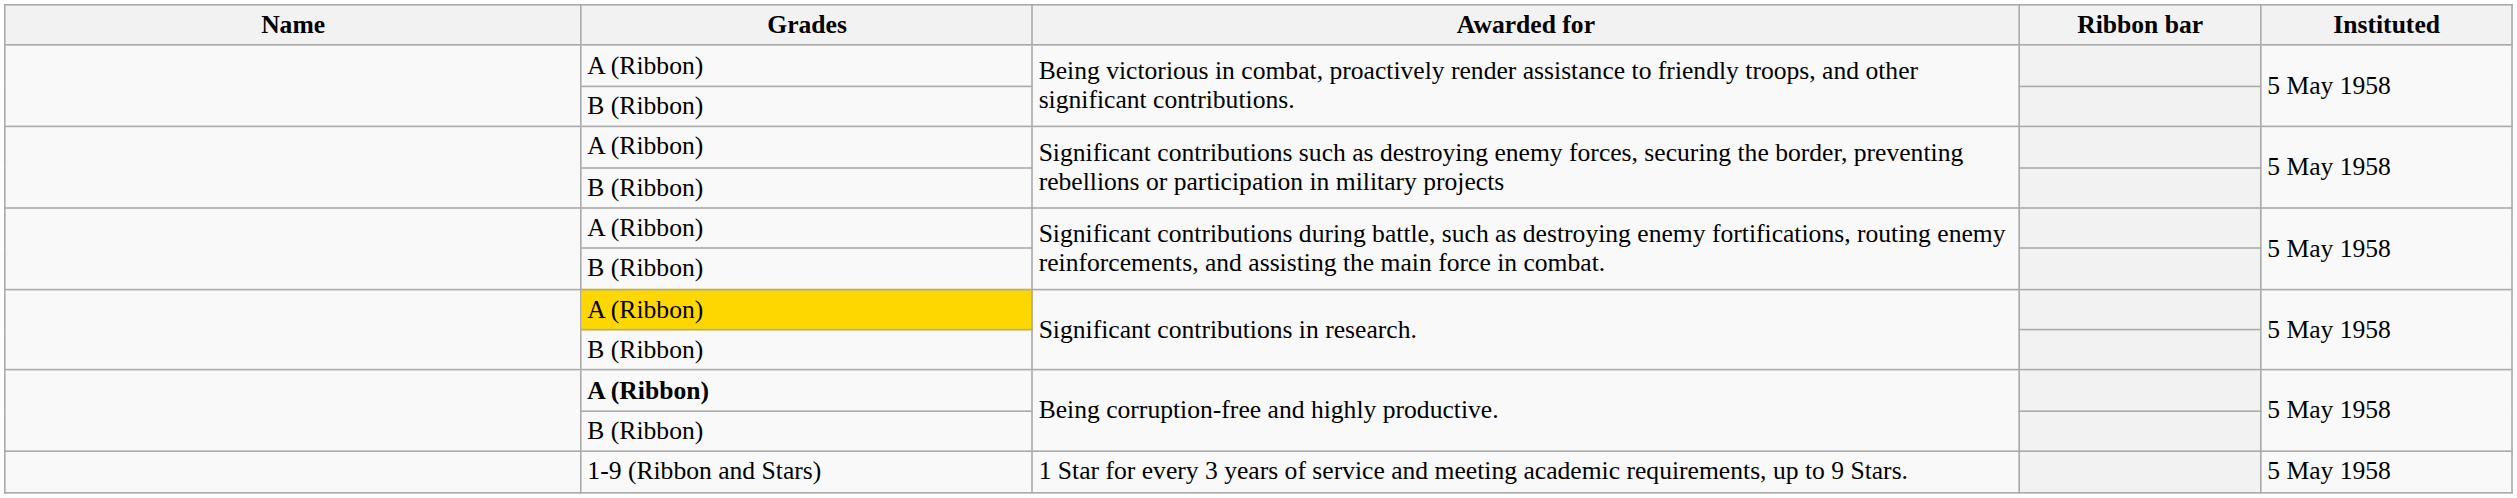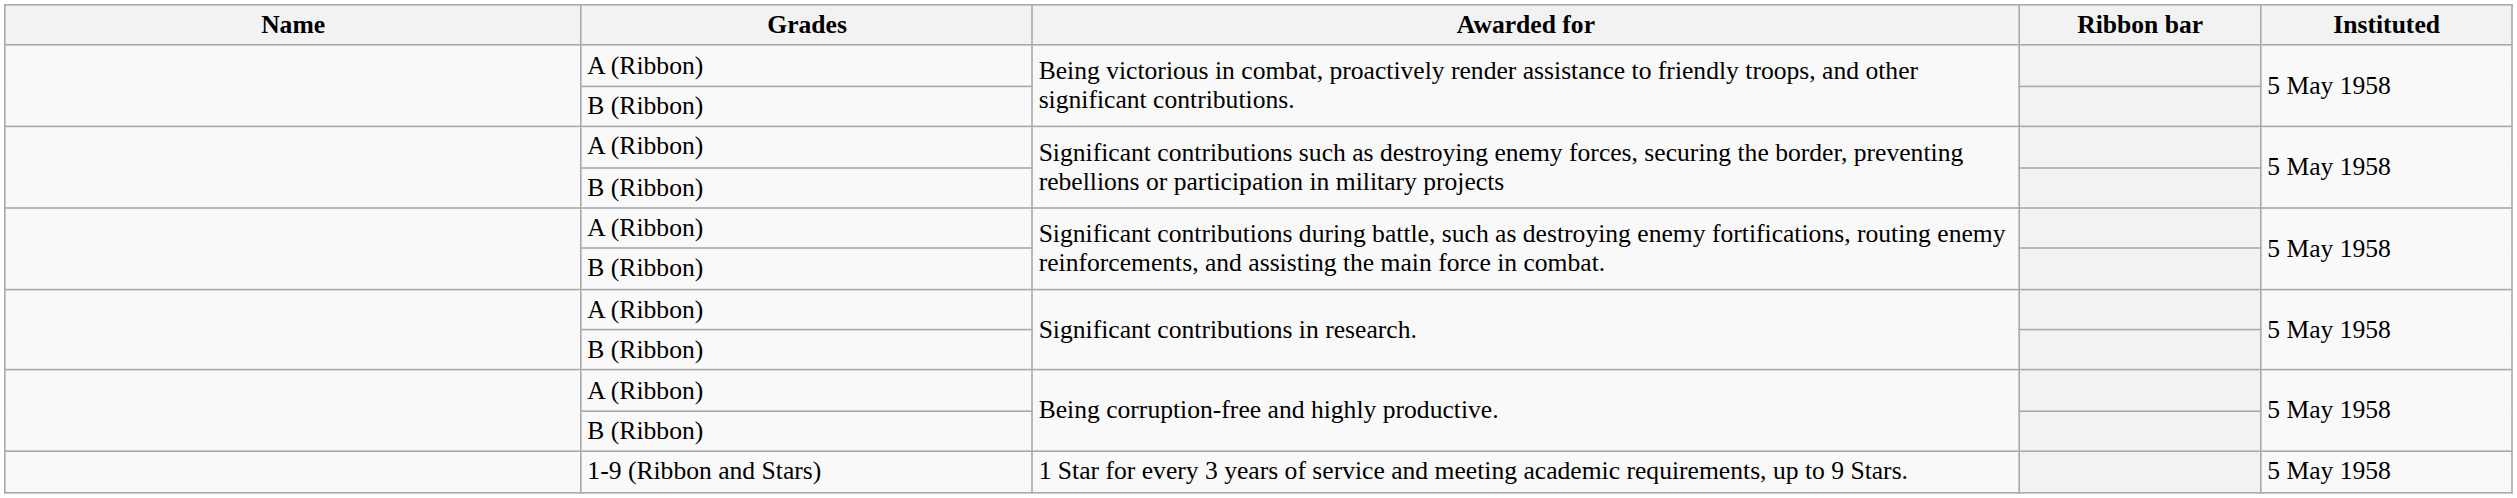(645, 308) gold background -> (645, 308) no background
(648, 390) bold -> (645, 390) normal
